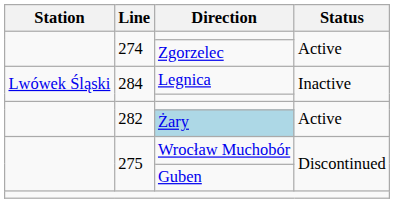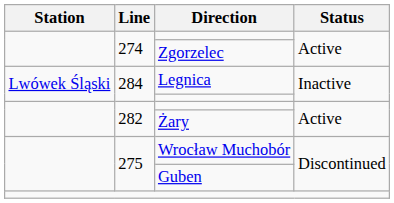(173, 122) lightblue background -> (173, 122) no background
